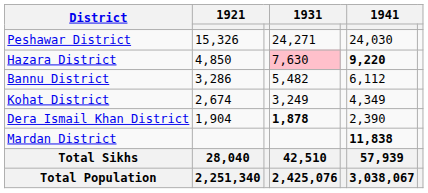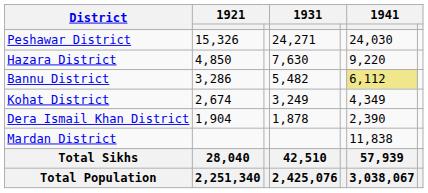(290, 59) pink background -> (290, 59) no background
(367, 59) bold -> (367, 59) normal
(367, 79) no background -> (367, 79) khaki background
(290, 119) bold -> (290, 119) normal
(371, 138) bold -> (371, 138) normal
